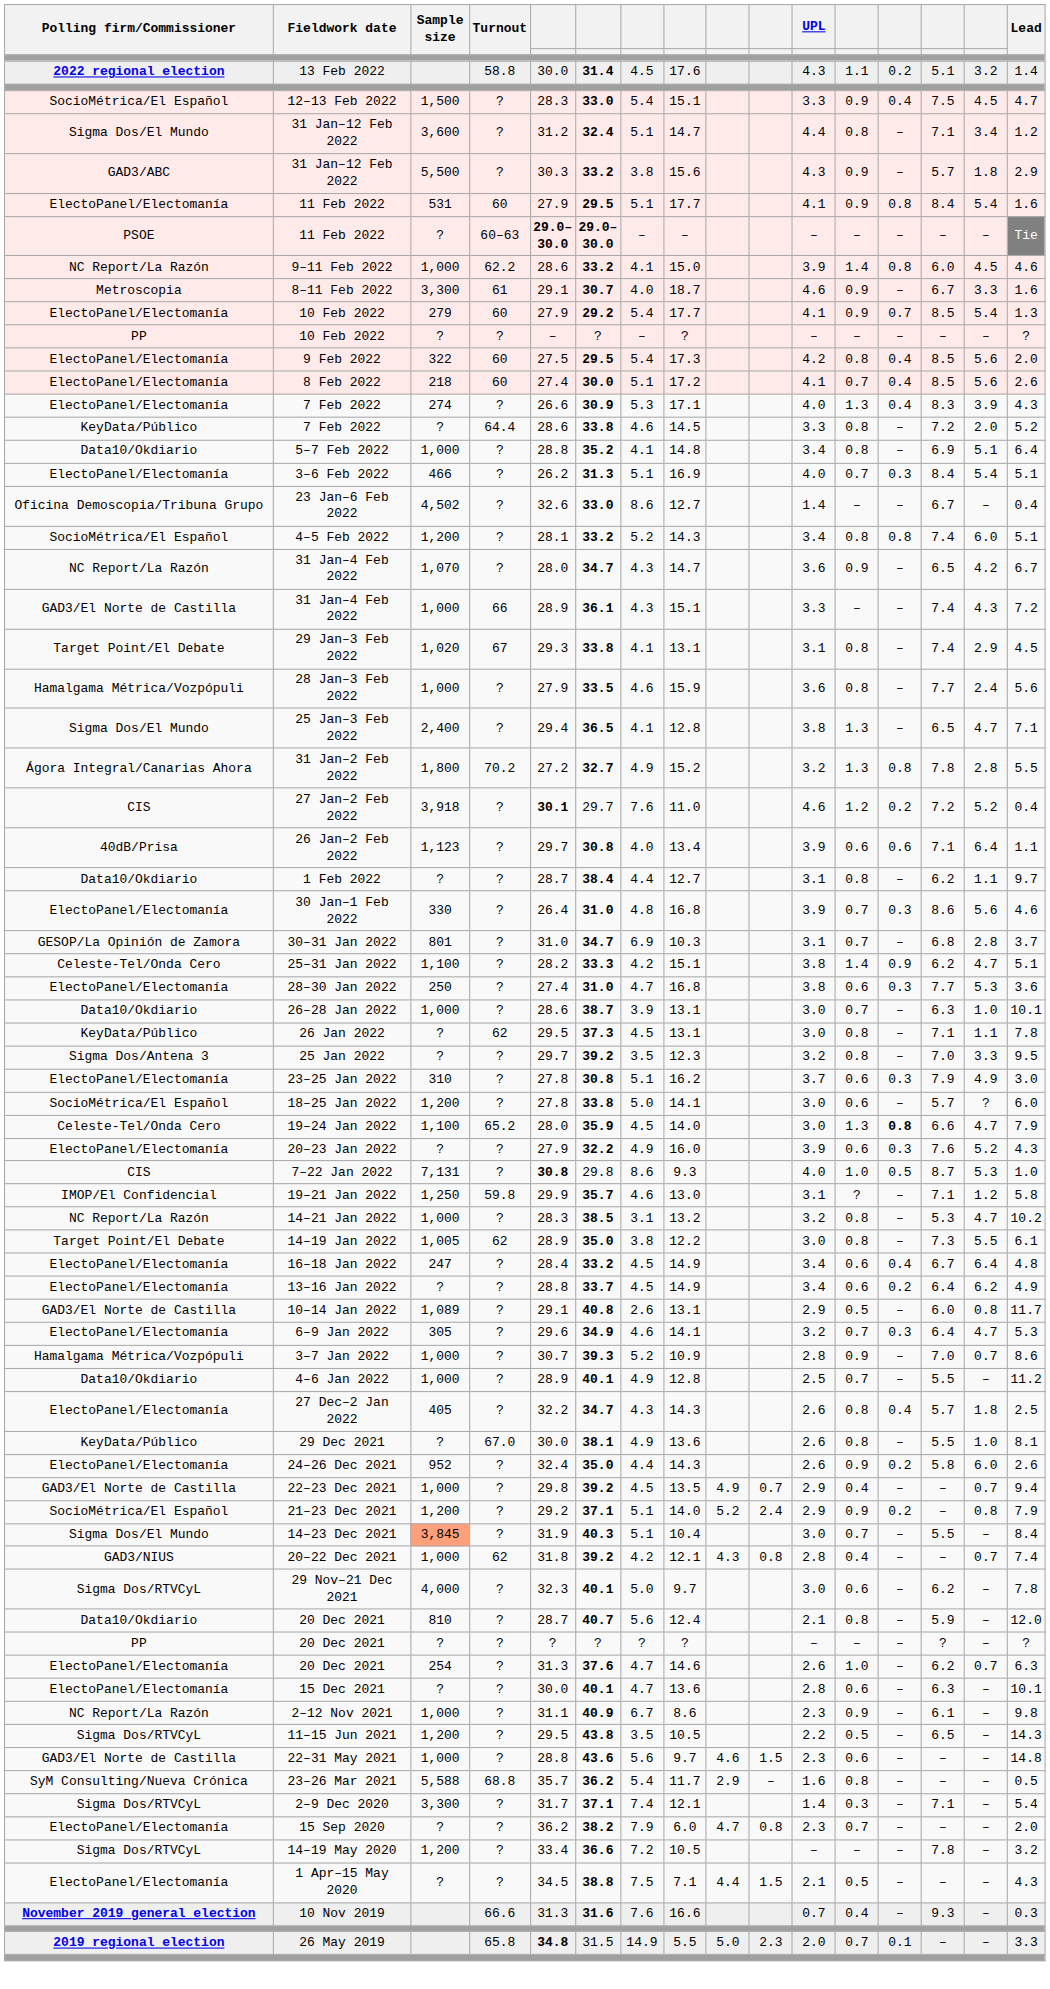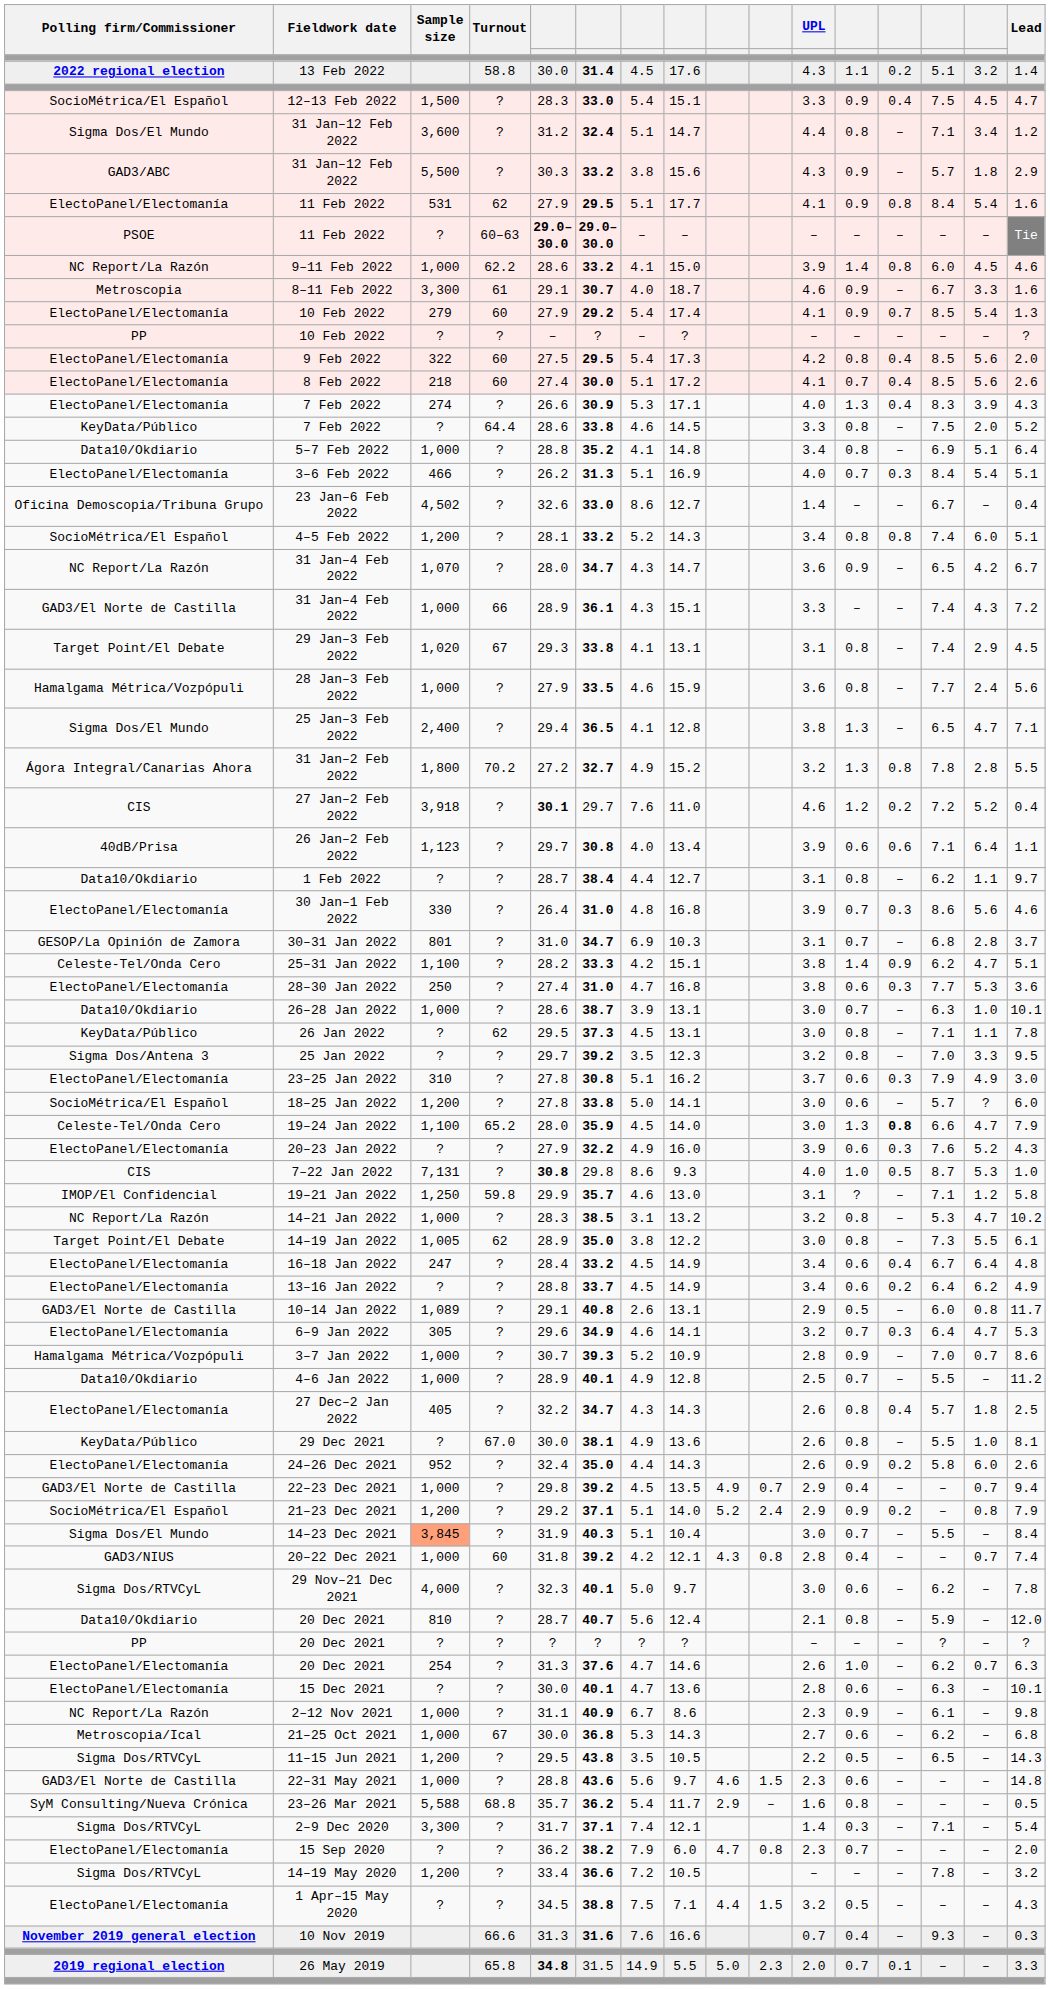(500, 205) 60 -> (500, 205) 62
(685, 314) 17.7 -> (685, 314) 17.4
(943, 429) 7.2 -> (943, 429) 7.5
(500, 1558) 62 -> (500, 1558) 60
+ row: (139, 1736)
(814, 1883) 2.1 -> (814, 1906) 3.2
